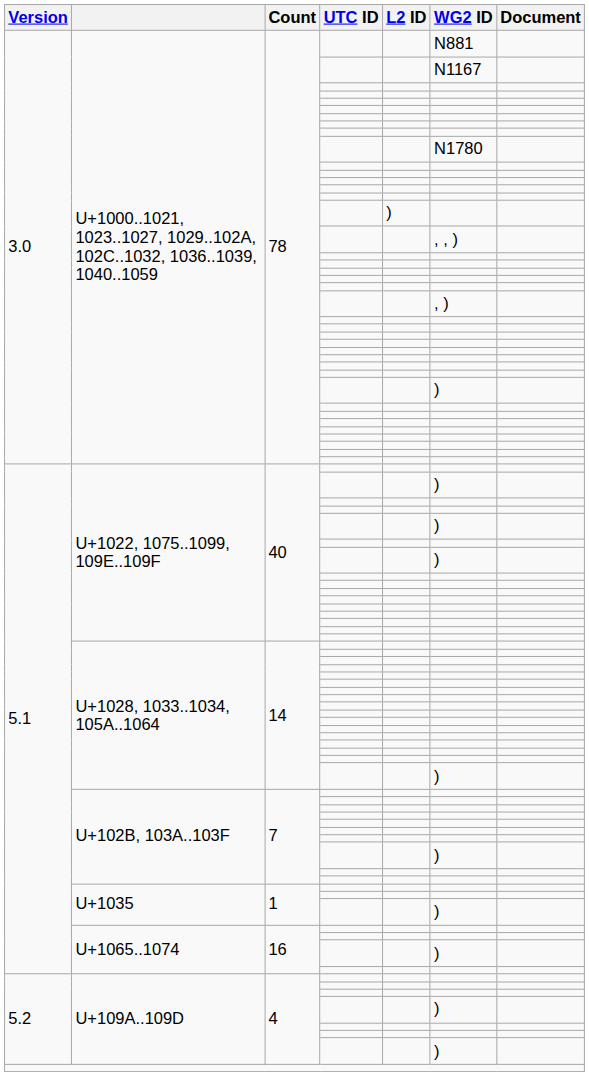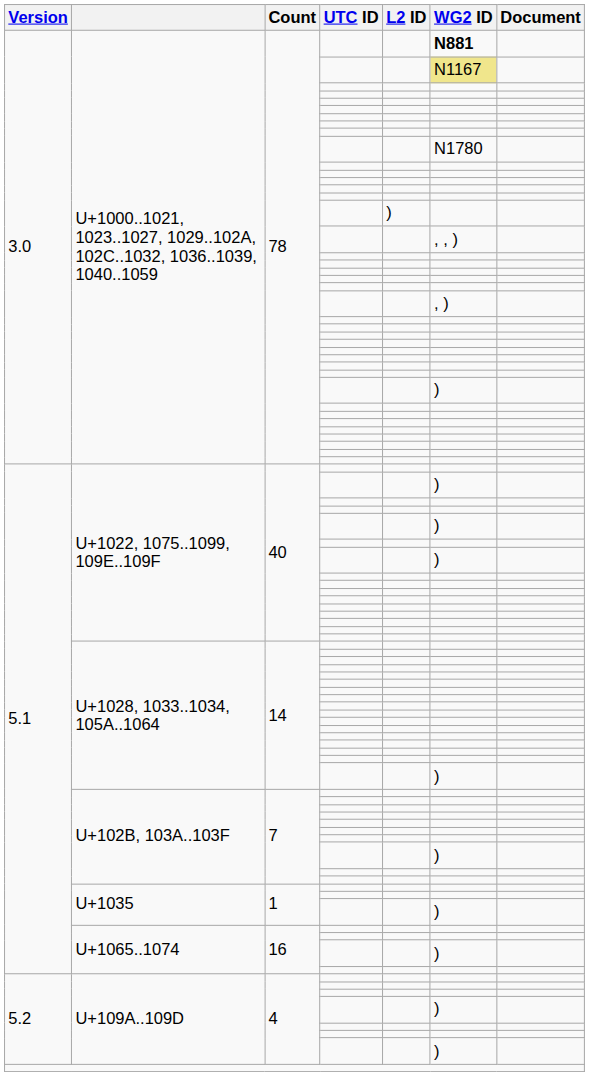(454, 43) normal -> (454, 43) bold
(458, 69) no background -> (458, 69) khaki background
